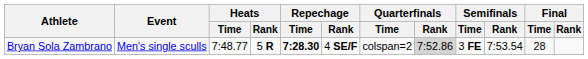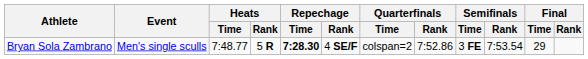(435, 46) lightgrey background -> (435, 46) no background
(539, 46) 28 -> (539, 46) 29
